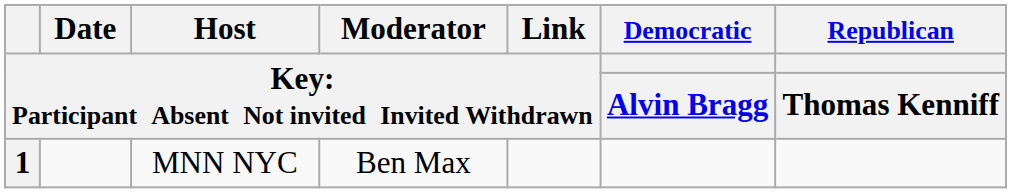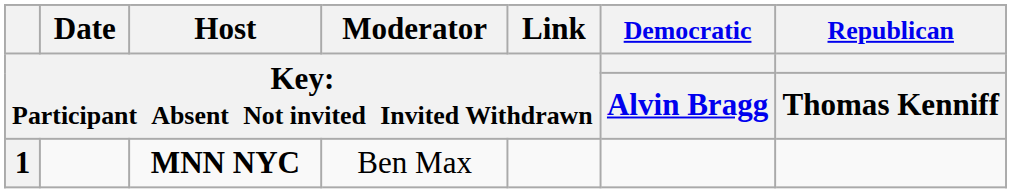(225, 162) normal -> (225, 162) bold
